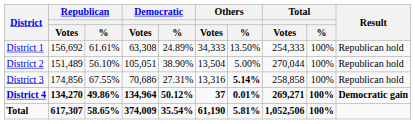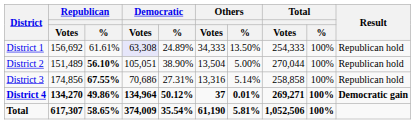(143, 48) no background -> (143, 48) lavender background
(104, 64) normal -> (103, 64) bold
(104, 79) normal -> (103, 79) bold
(247, 79) bold -> (247, 79) normal
